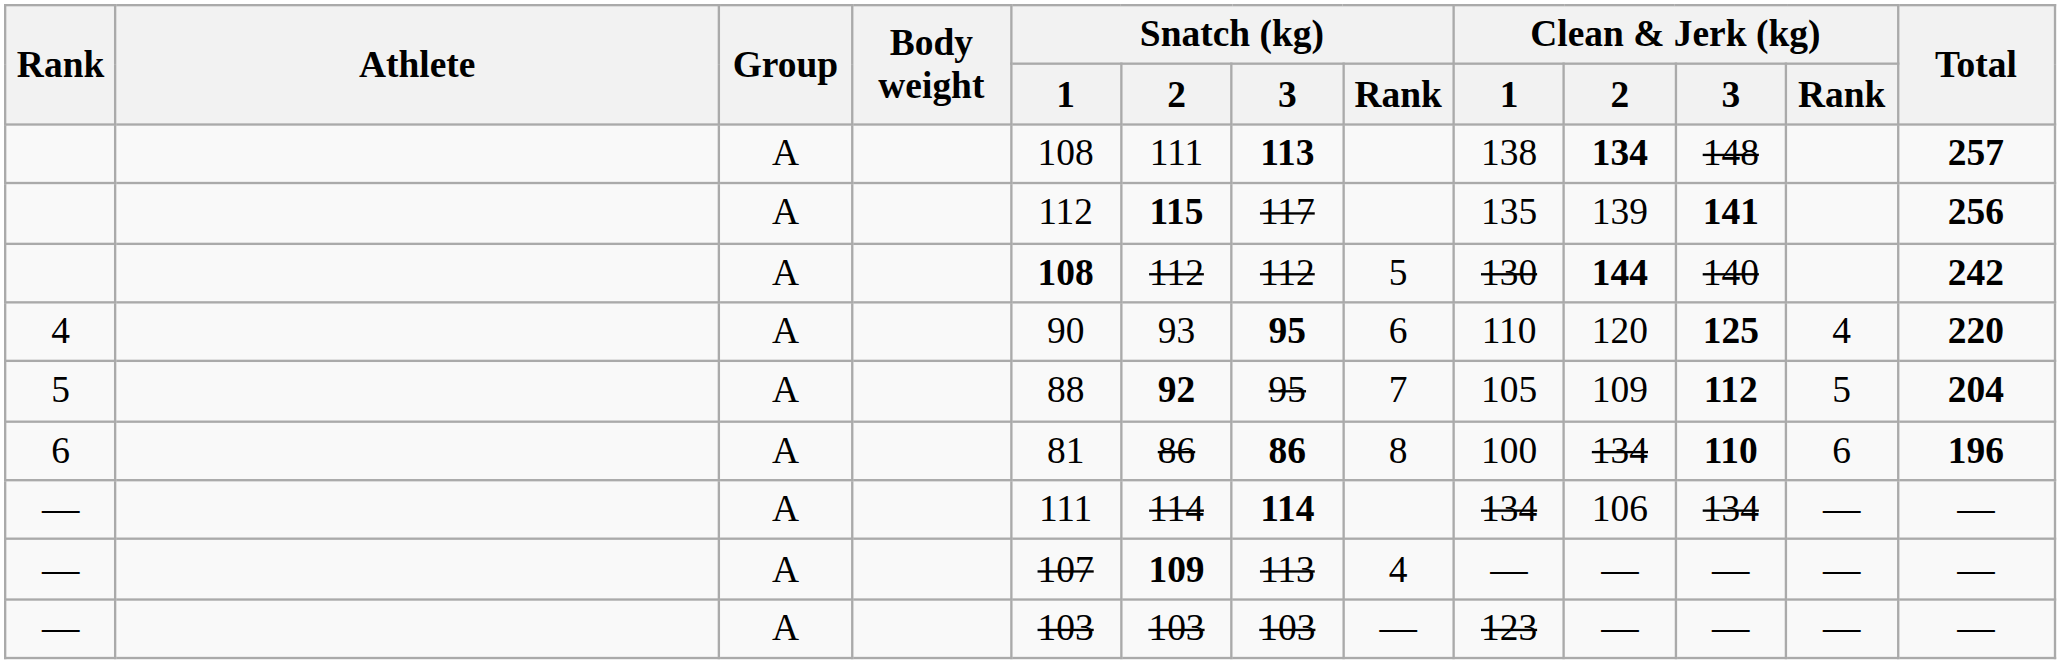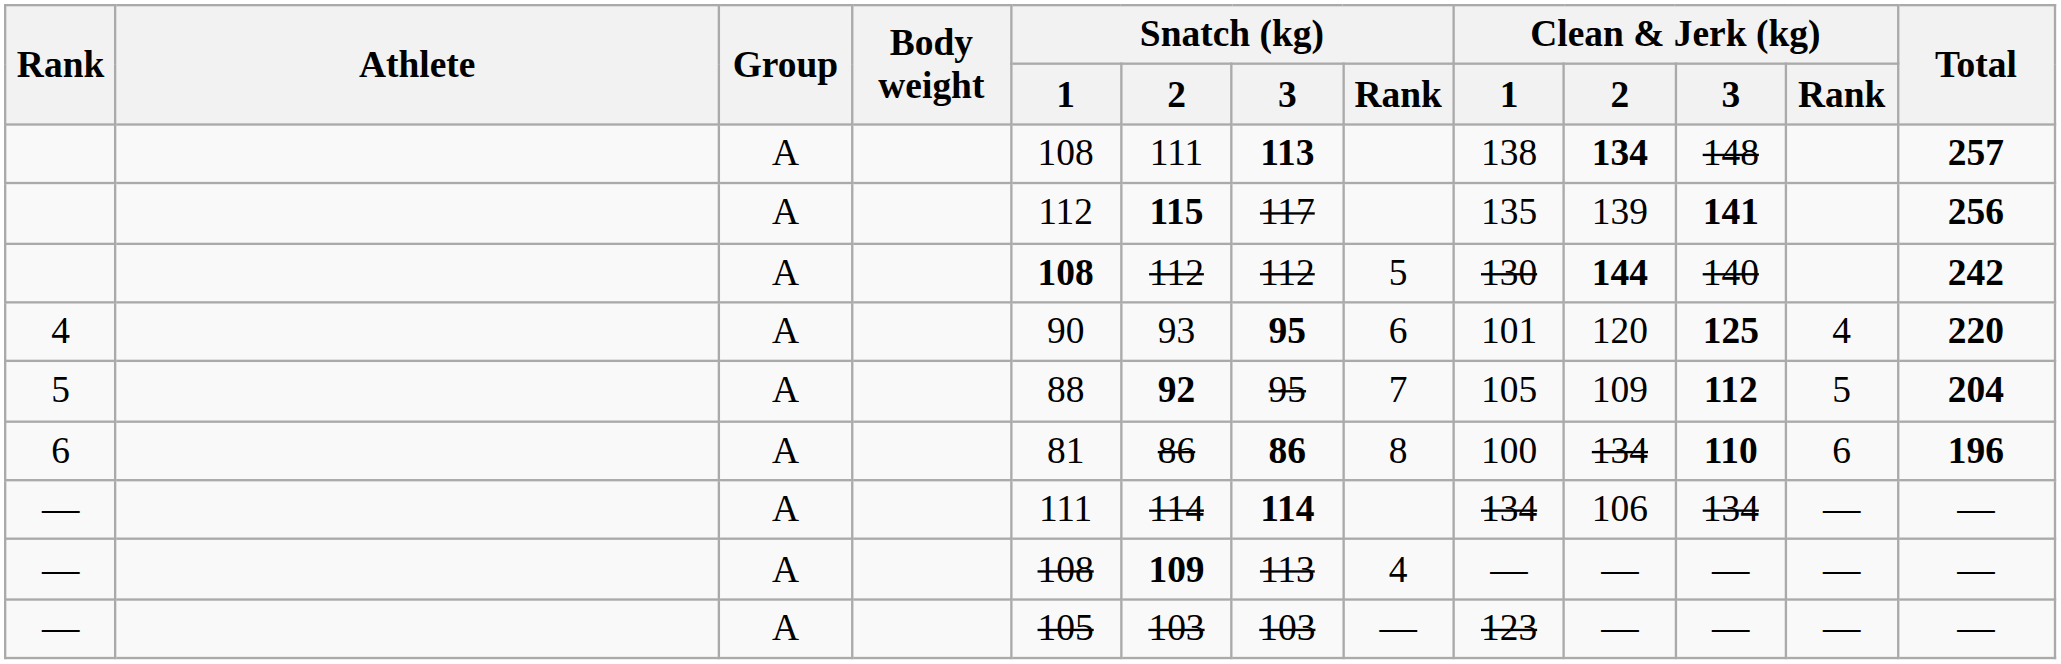(1509, 331) 110 -> (1509, 331) 101
(1066, 568) 107 -> (1066, 568) 108
(1066, 627) 103 -> (1066, 627) 105
